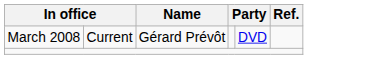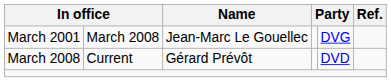+ row: (44, 37)
